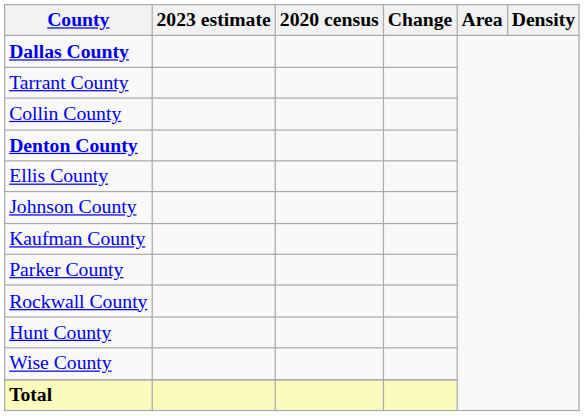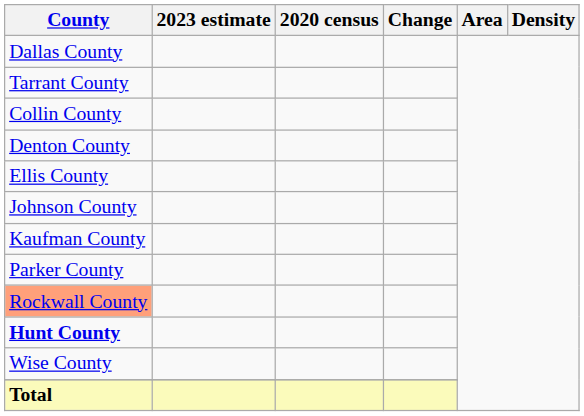(69, 51) bold -> (66, 51) normal
(73, 144) bold -> (70, 144) normal
(78, 301) no background -> (78, 301) lightsalmon background
(60, 332) normal -> (65, 332) bold
